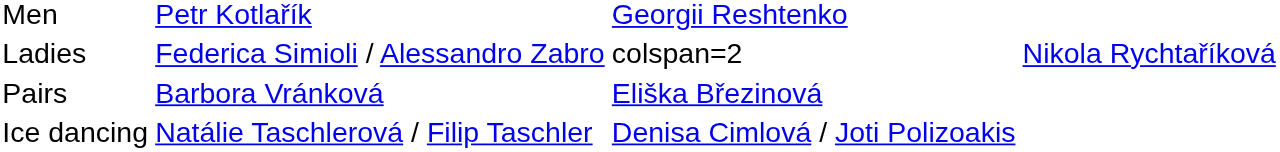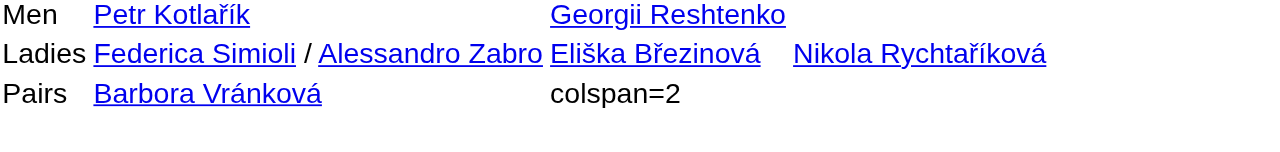(677, 54) colspan=2 -> (655, 54) Eliška Březinová
(717, 93) Eliška Březinová -> (615, 93) colspan=2
- row: (75, 132)
